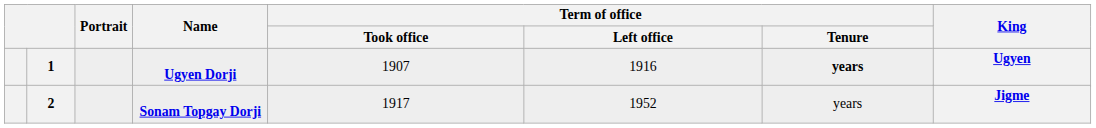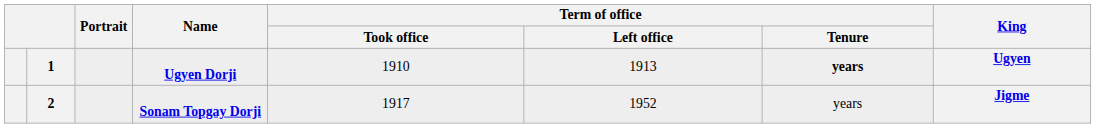(396, 66) 1907 -> (396, 66) 1910
(643, 66) 1916 -> (643, 66) 1913
